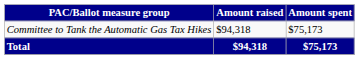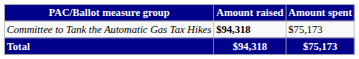(233, 29) normal -> (233, 29) bold
